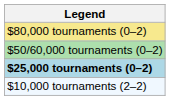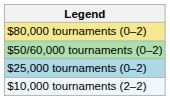(80, 68) bold -> (77, 68) normal
